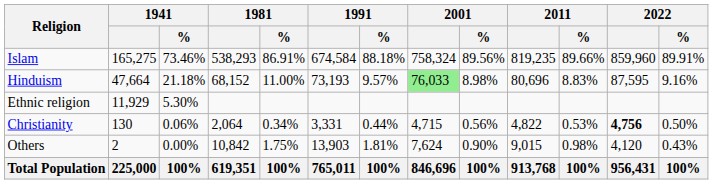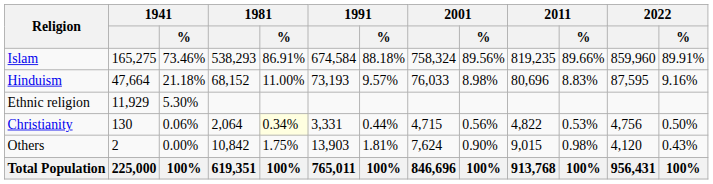(430, 80) lightgreen background -> (430, 80) no background
(280, 124) no background -> (280, 124) lightyellow background
(626, 124) bold -> (626, 124) normal
